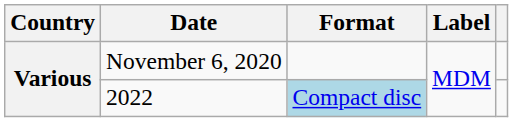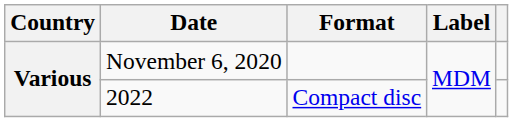(357, 97) lightblue background -> (357, 97) no background
